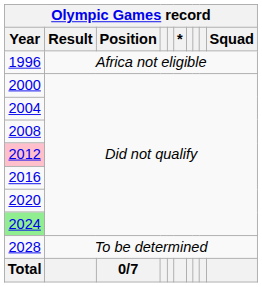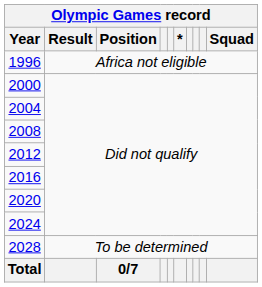(25, 154) pink background -> (25, 154) no background
(25, 223) lightgreen background -> (25, 223) no background
